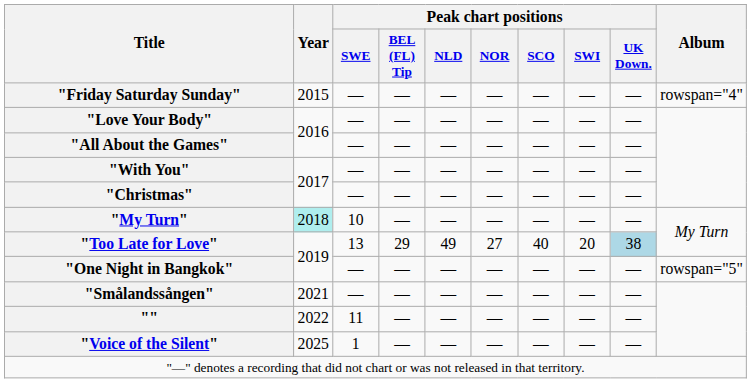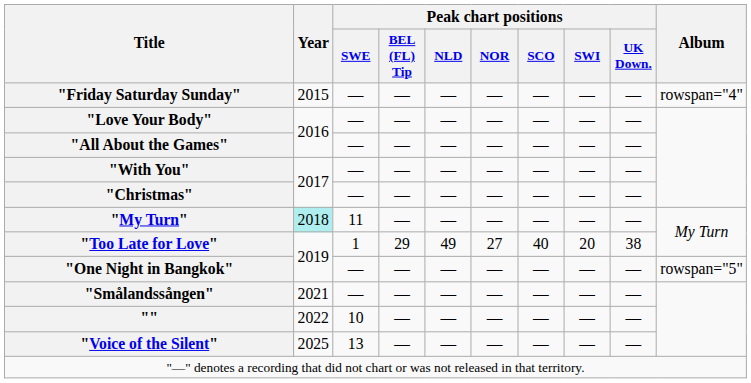(356, 219) 10 -> (356, 219) 11
(356, 244) 13 -> (356, 244) 1
(633, 244) lightblue background -> (633, 244) no background
(356, 318) 11 -> (356, 318) 10
(356, 343) 1 -> (356, 343) 13
